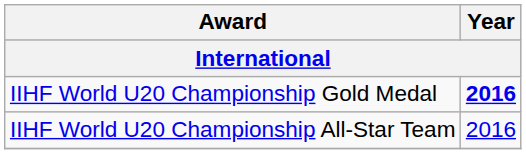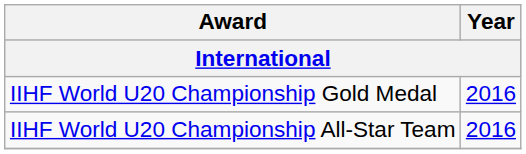(491, 93) bold -> (491, 93) normal
